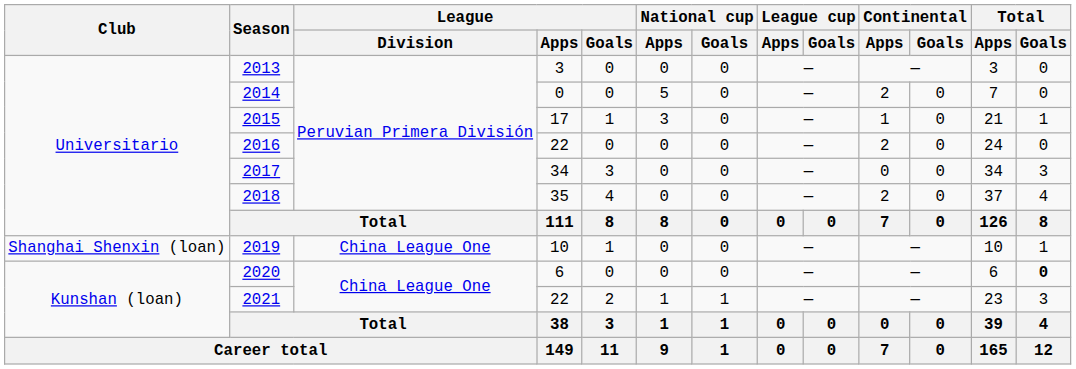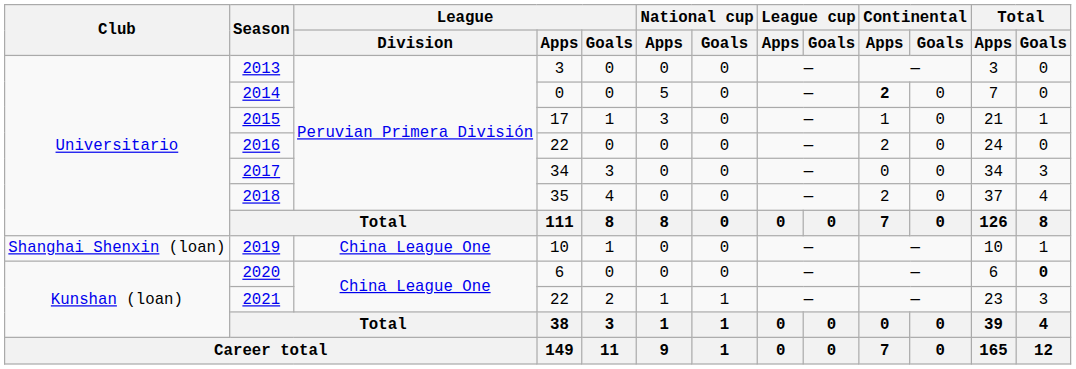(885, 94) normal -> (885, 94) bold
